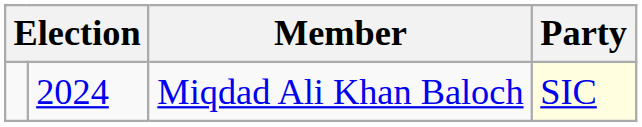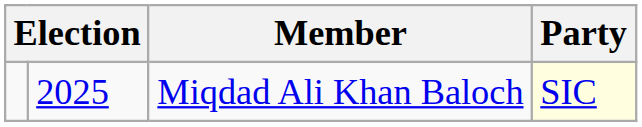(72, 90) 2024 -> (72, 90) 2025
